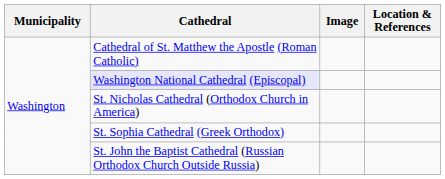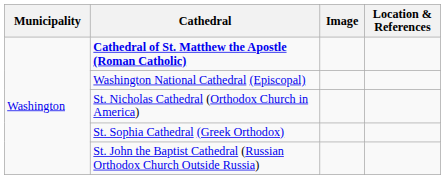(205, 53) normal -> (190, 53) bold
(199, 80) lavender background -> (199, 80) no background
